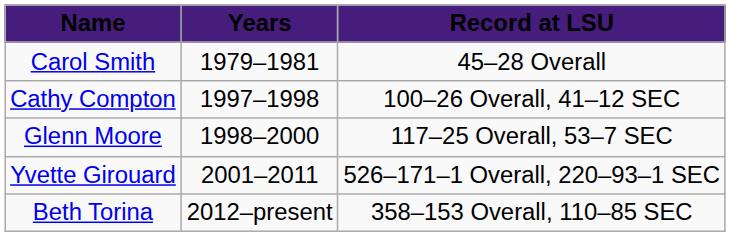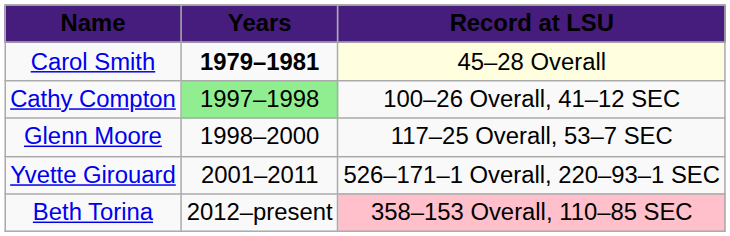(260, 61) normal -> (260, 61) bold
(532, 61) no background -> (532, 61) lightyellow background
(260, 99) no background -> (260, 99) lightgreen background
(532, 212) no background -> (532, 212) pink background
